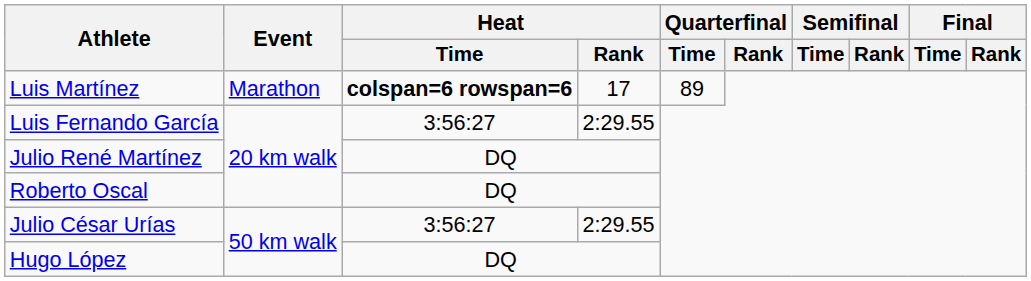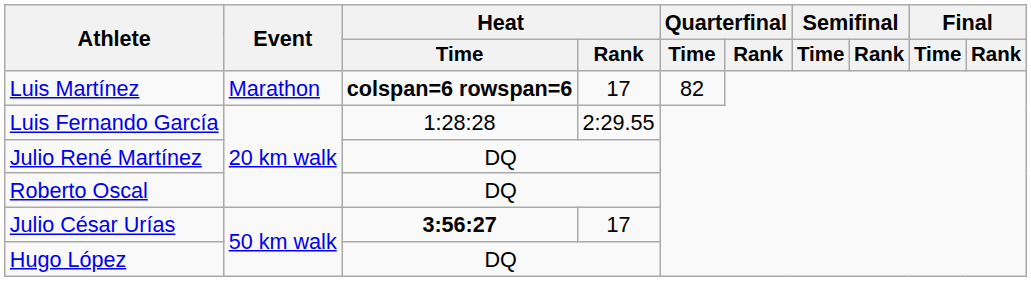(692, 89) 89 -> (692, 89) 82
(460, 123) 3:56:27 -> (460, 123) 1:28:28
(460, 225) normal -> (460, 225) bold
(619, 225) 2:29.55 -> (619, 225) 17
